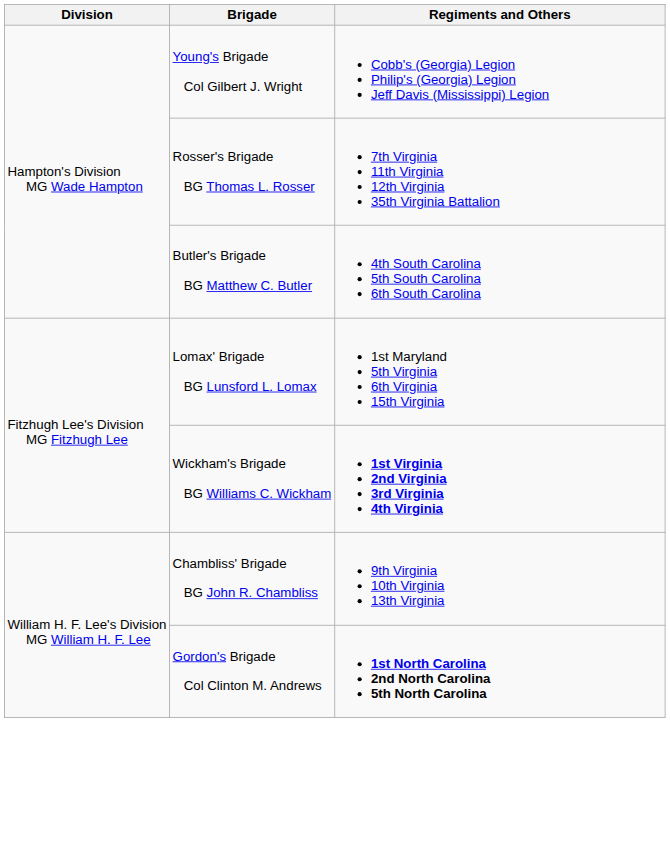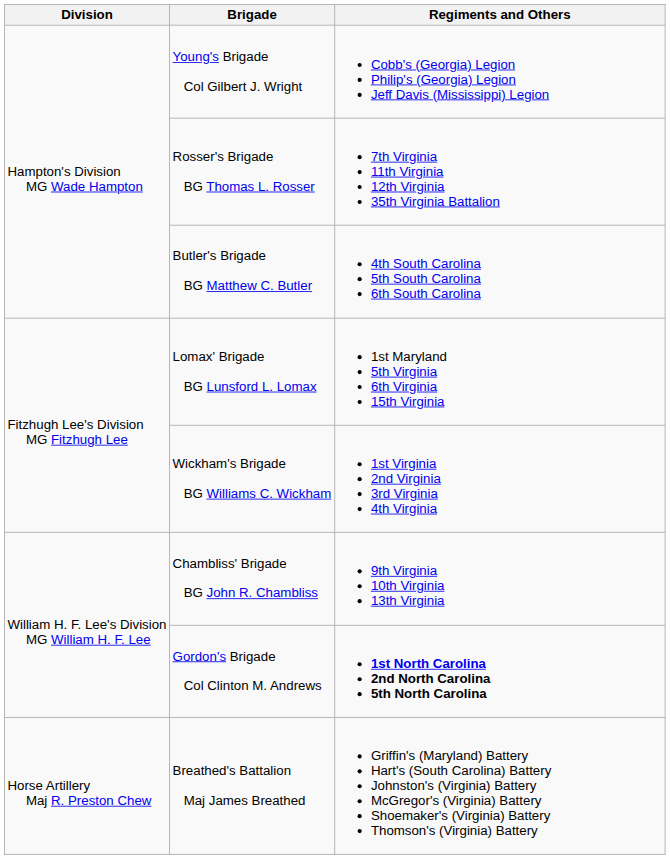(500, 486) bold -> (500, 486) normal
+ row: (239, 786)
